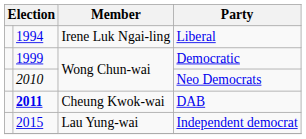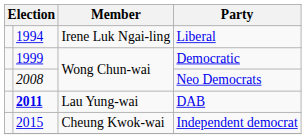(30, 79) 2010 -> (30, 79) 2008
(113, 101) Cheung Kwok-wai -> (100, 101) Lau Yung-wai
(100, 123) Lau Yung-wai -> (113, 123) Cheung Kwok-wai
